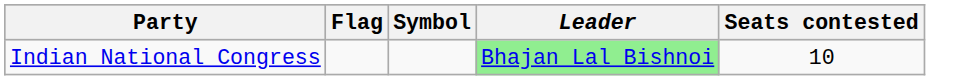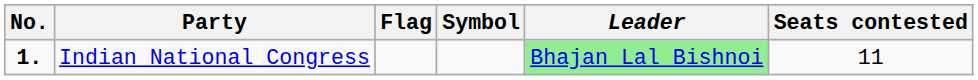+ column: (29, 22)
(822, 58) 10 -> (871, 58) 11
